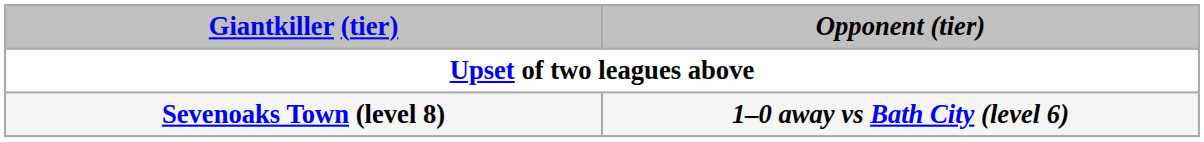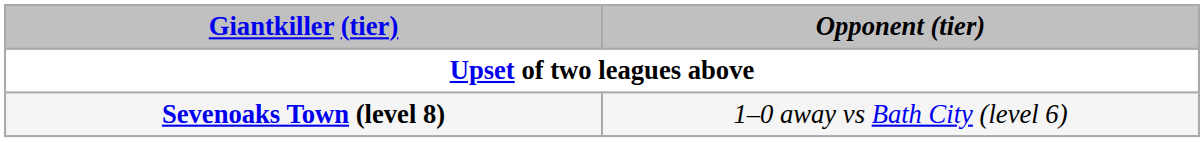(900, 113) bold -> (900, 113) normal
